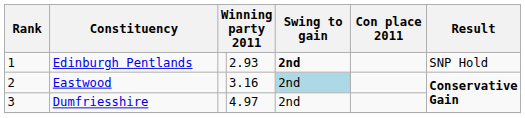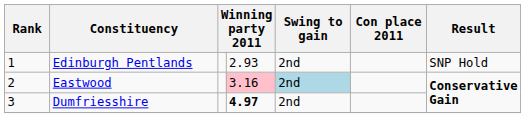(289, 63) bold -> (289, 63) normal
(244, 82) no background -> (244, 82) pink background
(244, 102) normal -> (244, 102) bold
